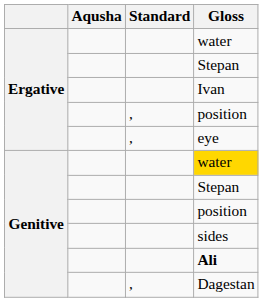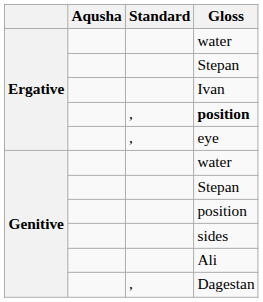(222, 114) normal -> (223, 114) bold
(214, 162) gold background -> (214, 162) no background
(207, 260) bold -> (207, 260) normal
